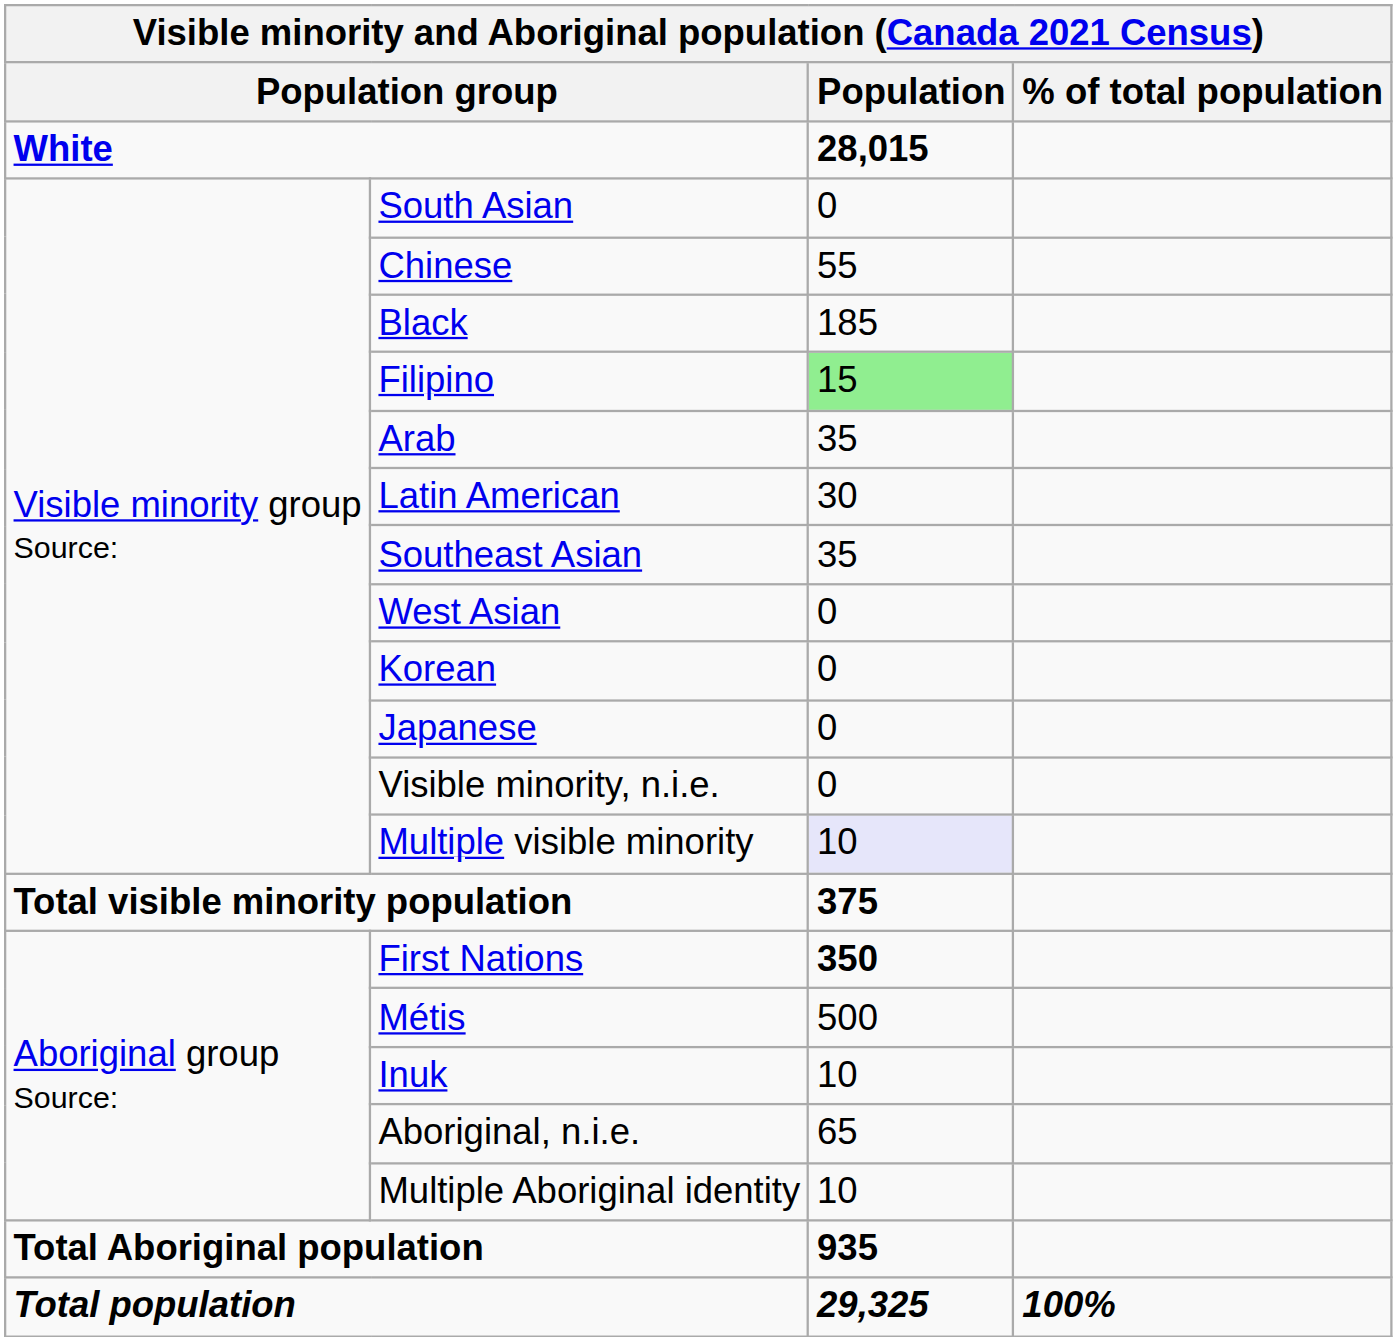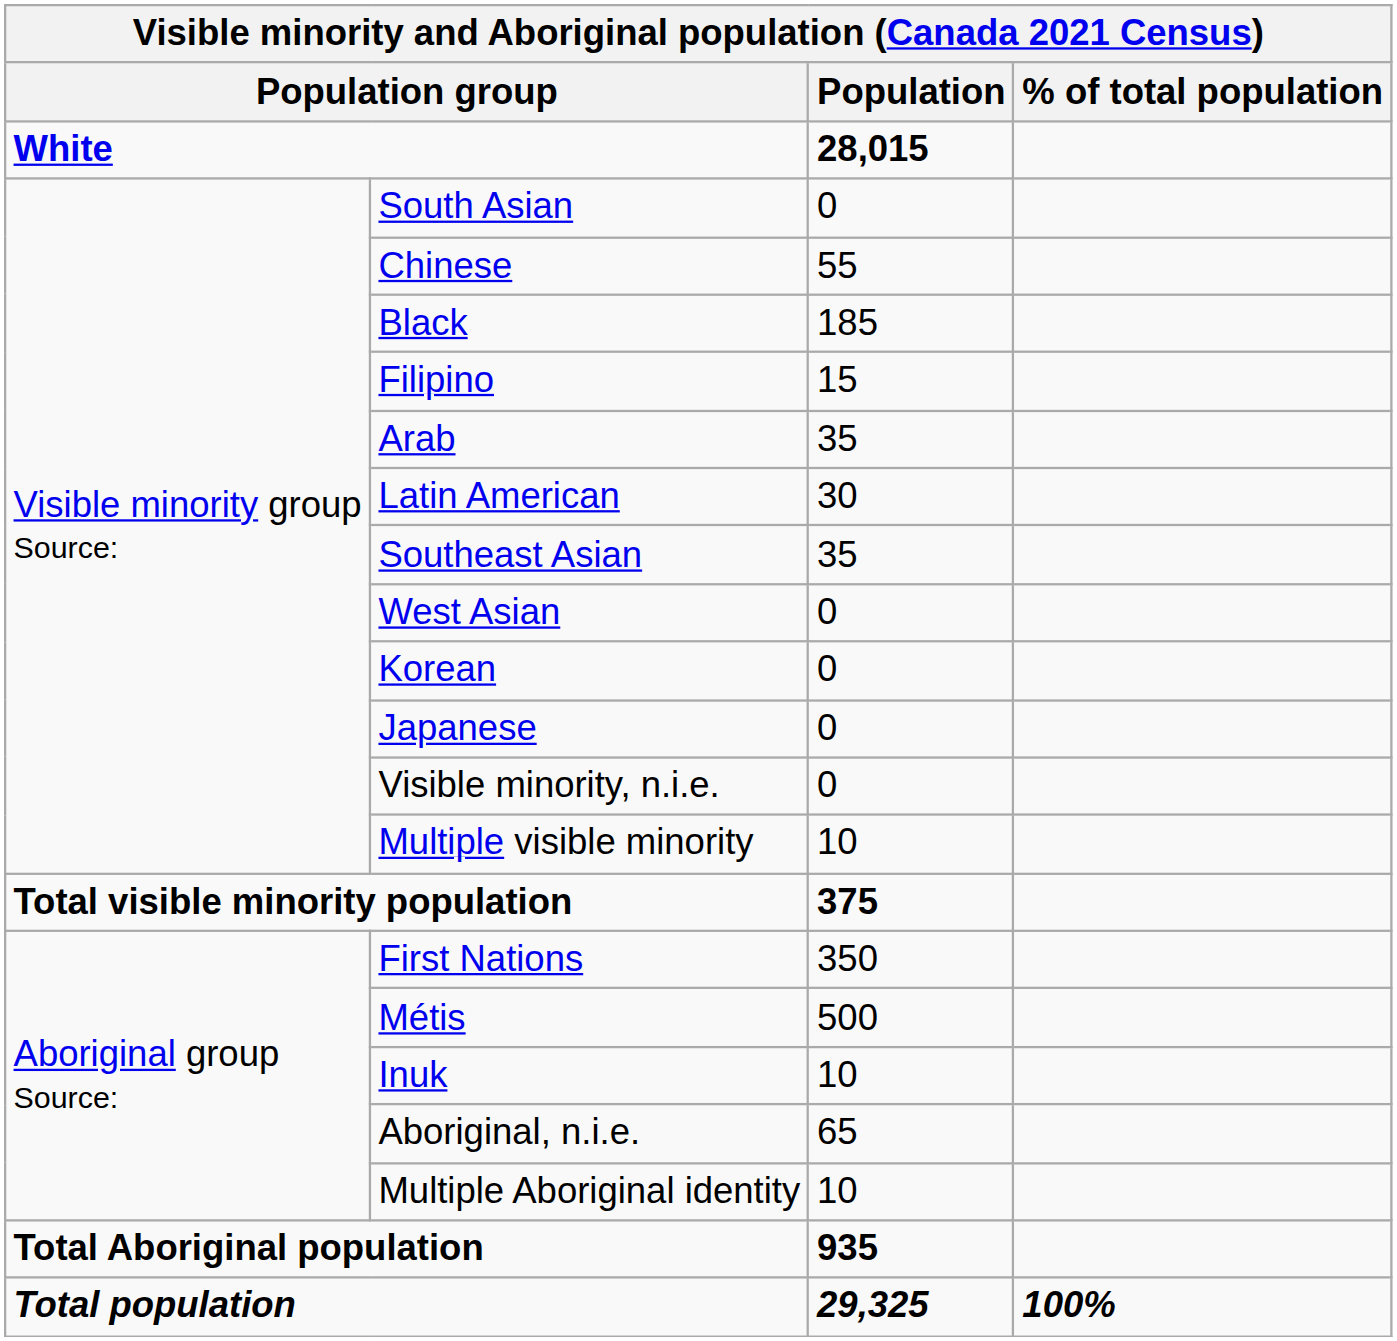(837, 380) lightgreen background -> (837, 380) no background
(837, 843) lavender background -> (837, 843) no background
(848, 959) bold -> (848, 959) normal
